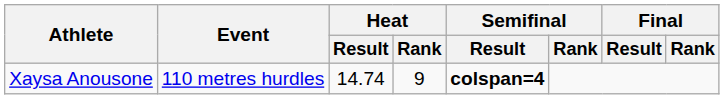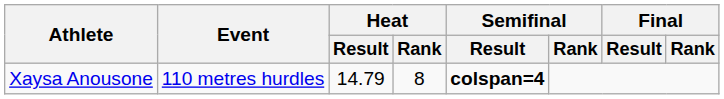(361, 79) 14.74 -> (361, 79) 14.79
(419, 79) 9 -> (419, 79) 8
